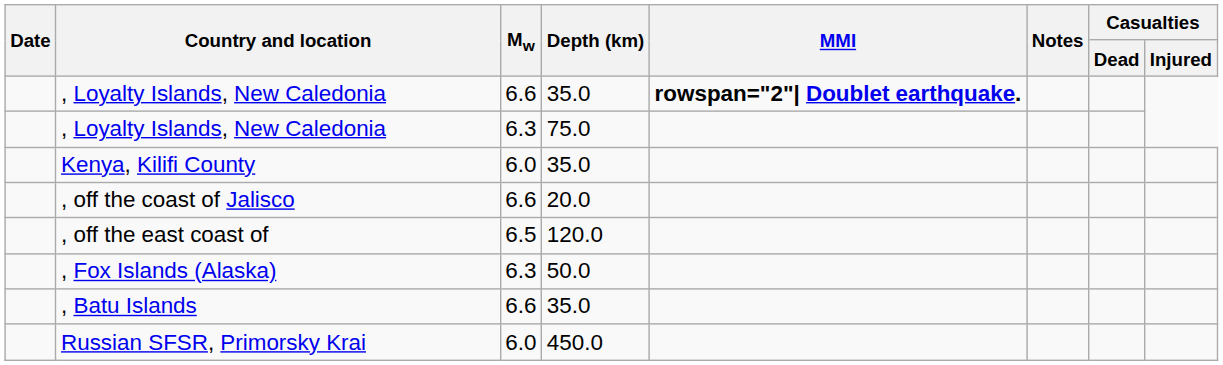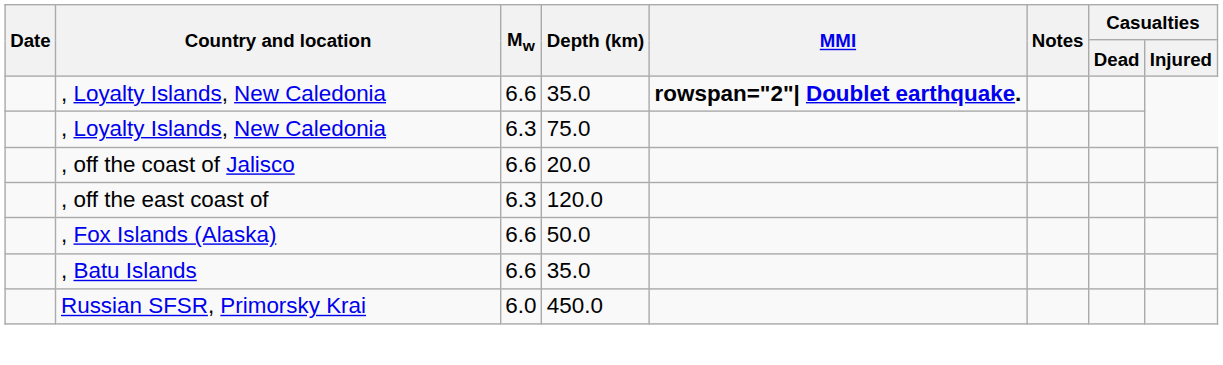- row: (158, 164)
(521, 235) 6.5 -> (521, 199) 6.3
(521, 270) 6.3 -> (521, 235) 6.6
